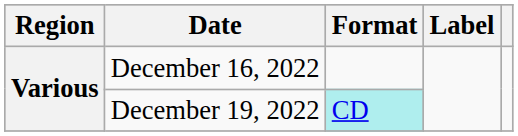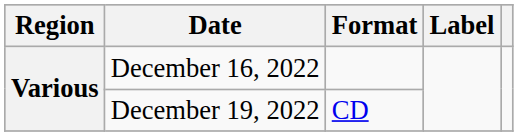(350, 109) paleturquoise background -> (350, 109) no background
